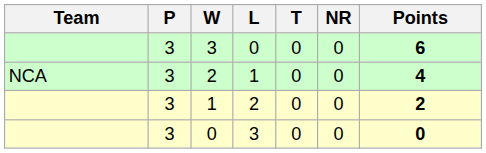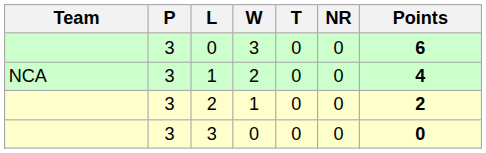columns swapped: (212, 18) <-> (254, 18)
